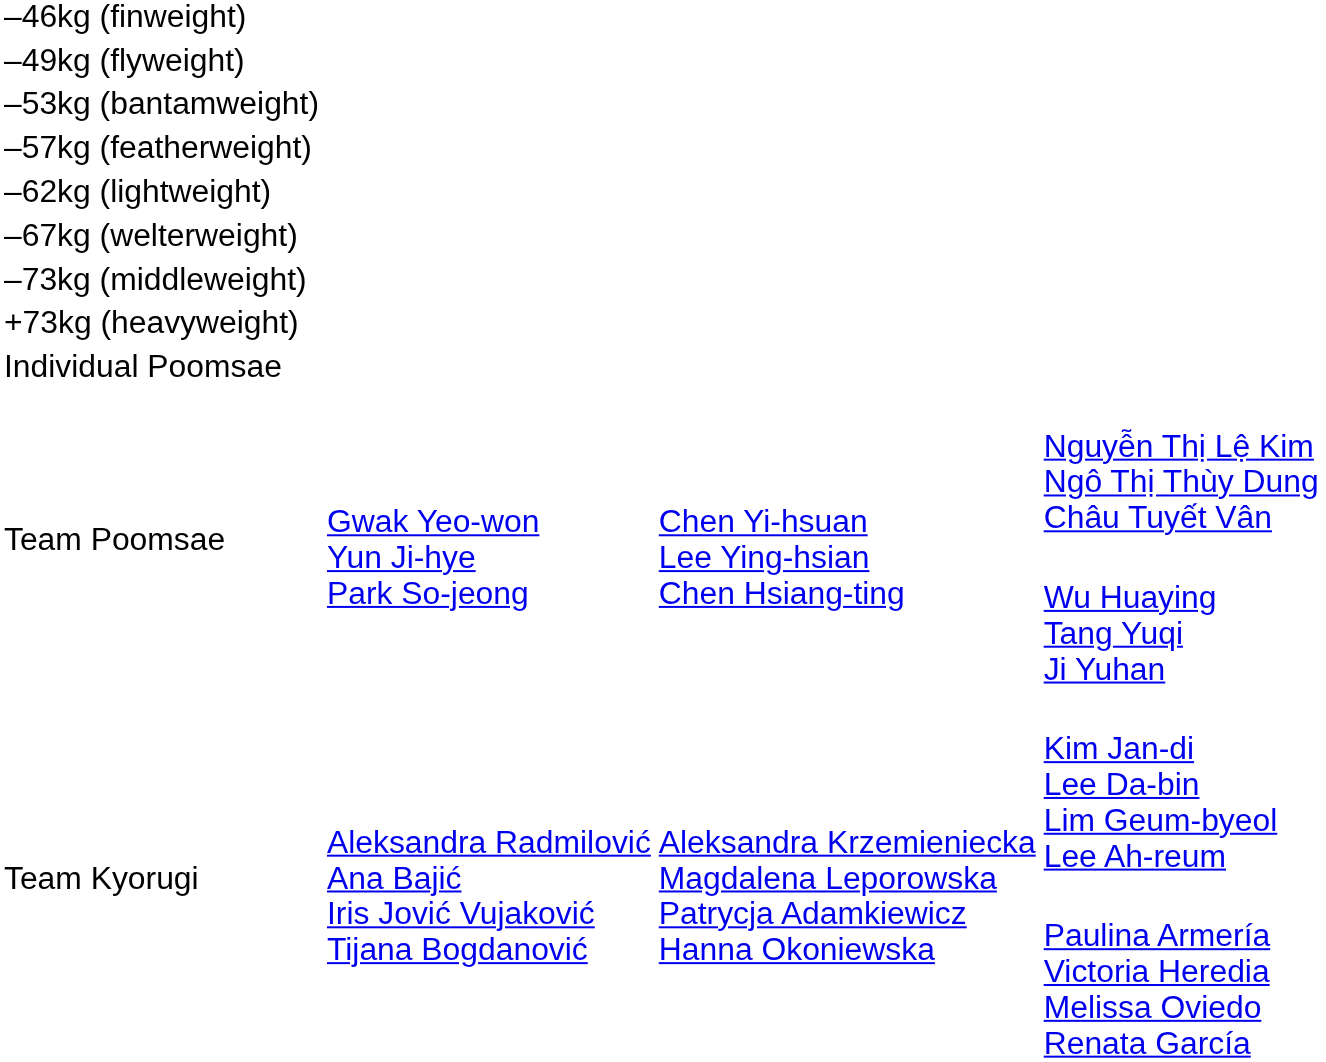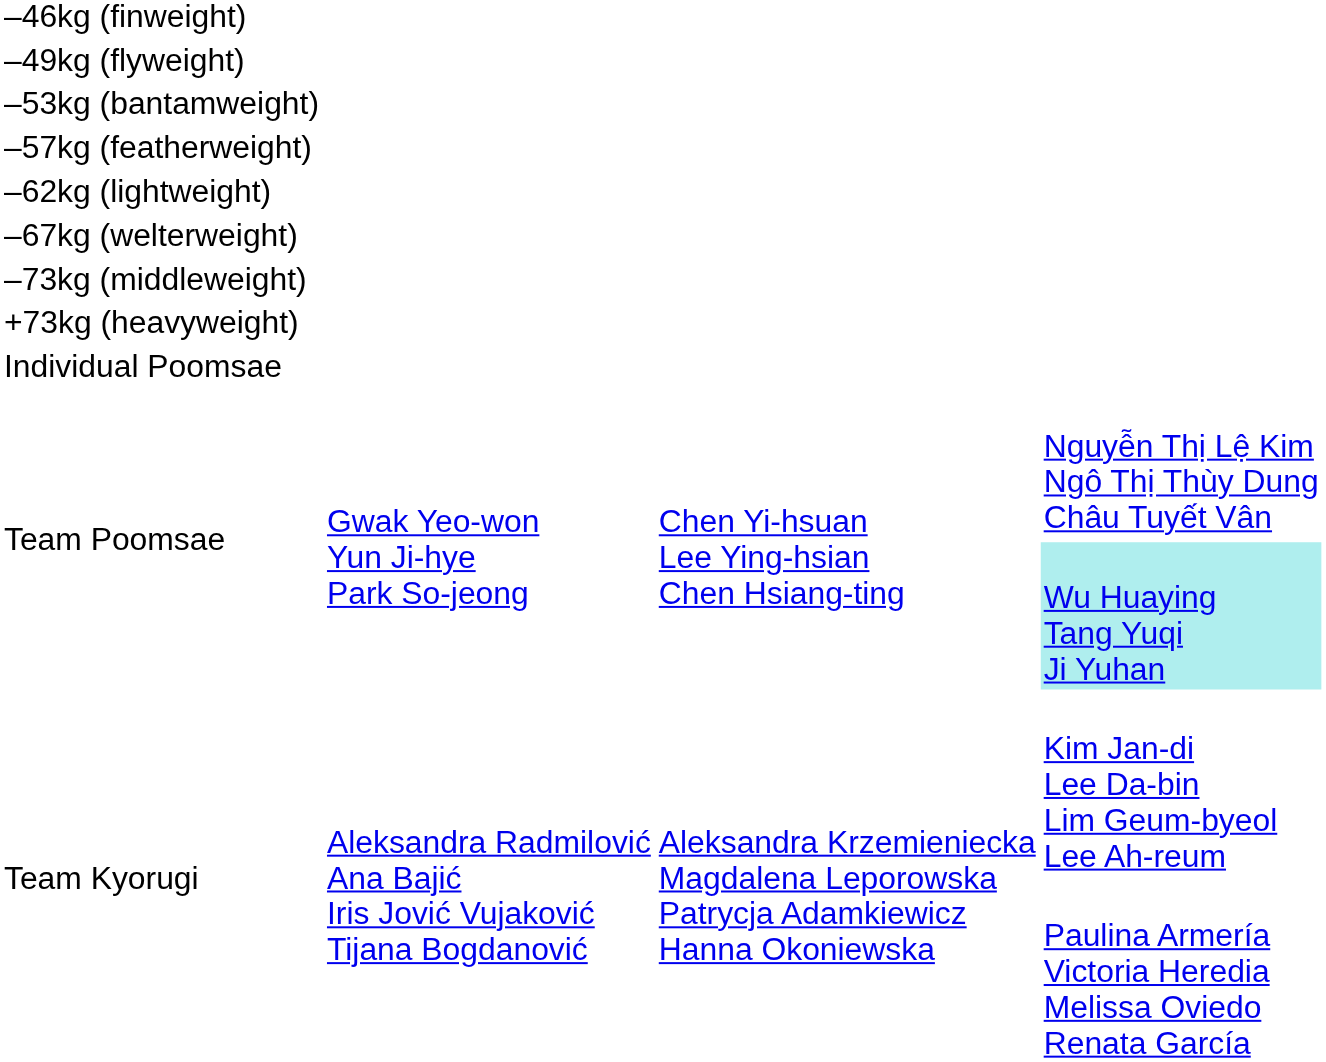(1130, 633) no background -> (1130, 633) paleturquoise background
